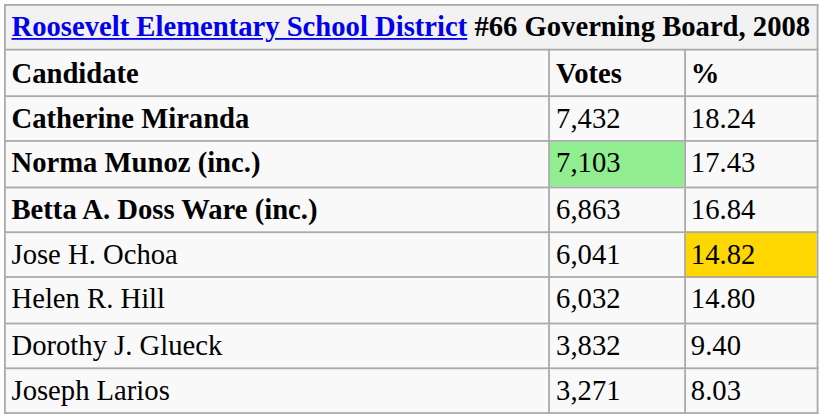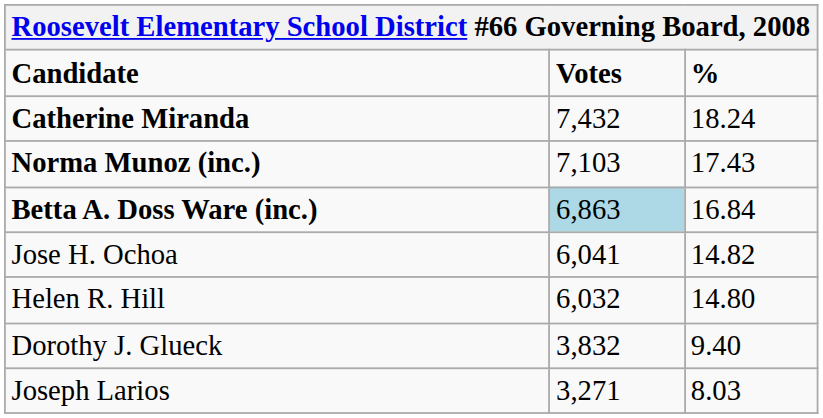(588, 163) lightgreen background -> (588, 163) no background
(588, 208) no background -> (588, 208) lightblue background
(723, 254) gold background -> (723, 254) no background
